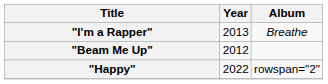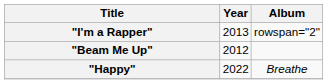(287, 32) Breathe -> (287, 32) rowspan="2"
(287, 69) rowspan="2" -> (287, 69) Breathe
